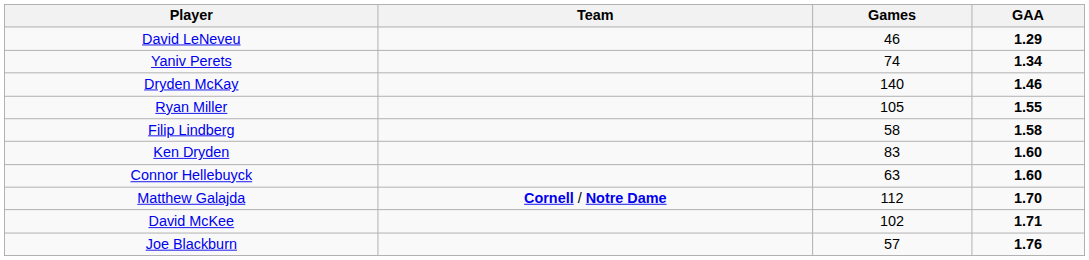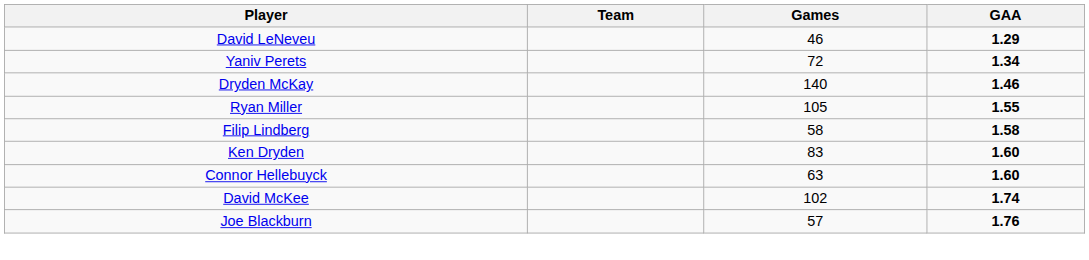(892, 61) 74 -> (815, 61) 72
- row: (191, 198)
(1028, 221) 1.71 -> (1005, 198) 1.74
